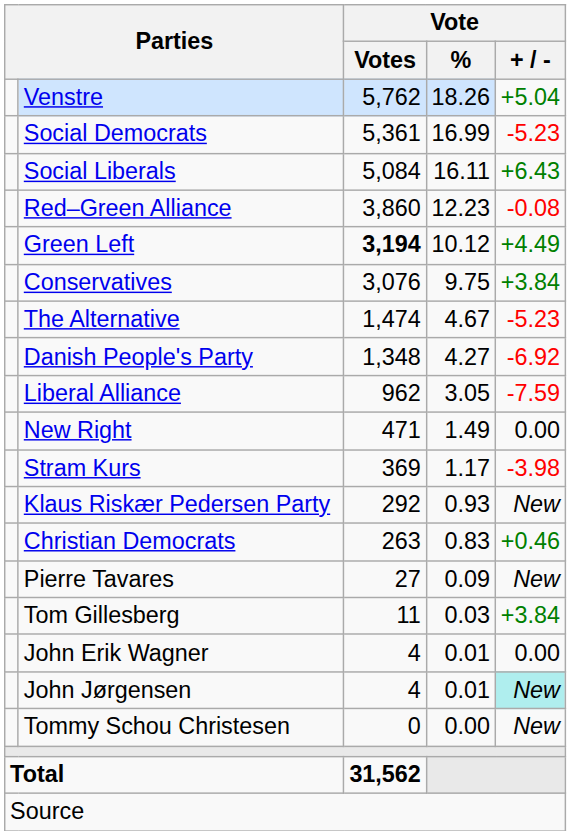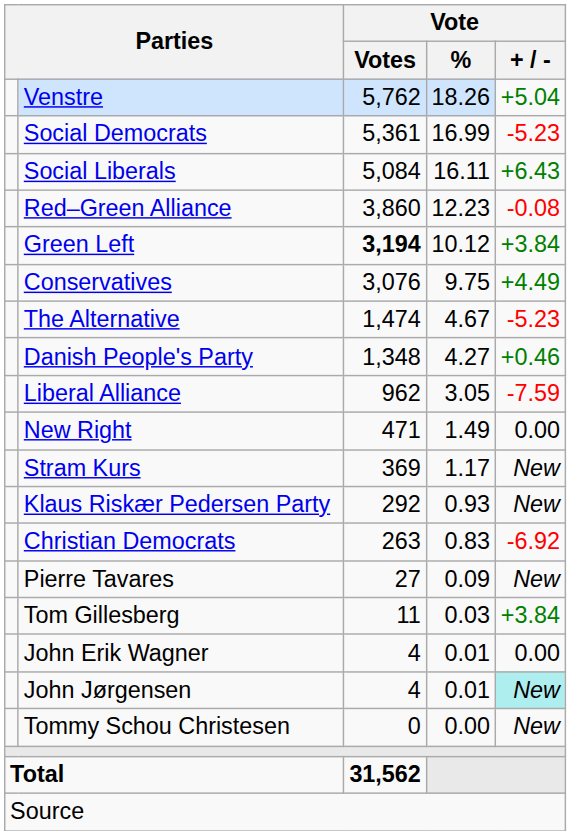(530, 245) +4.49 -> (530, 245) +3.84
(530, 282) +3.84 -> (530, 282) +4.49
(533, 356) -6.92 -> (530, 356) +0.46
(533, 467) -3.98 -> (537, 467) New
(530, 541) +0.46 -> (533, 541) -6.92
